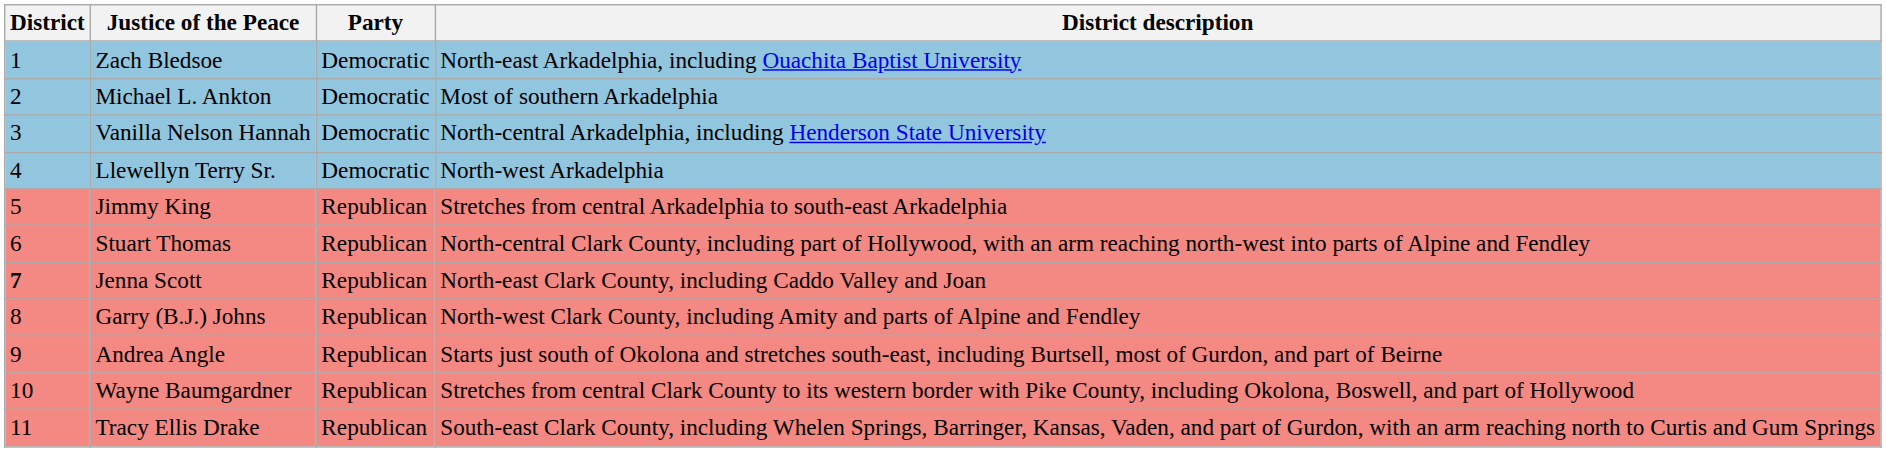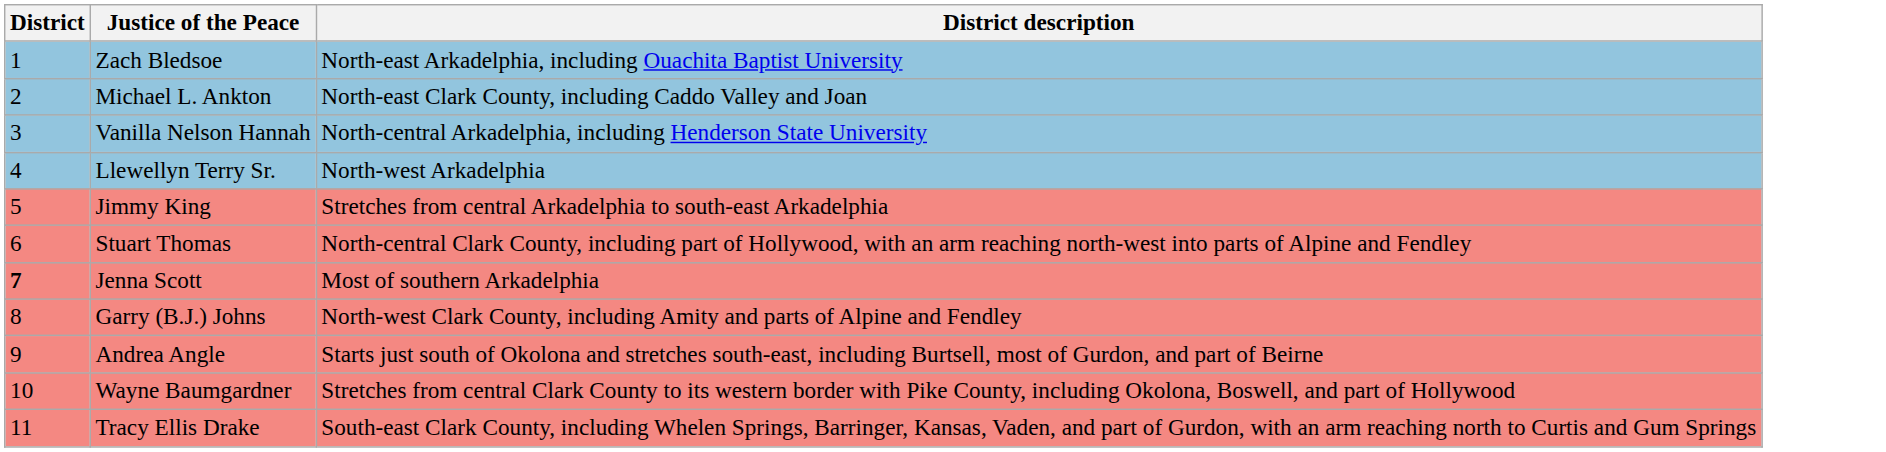- column: (375, 22)
(579, 96) Most of southern Arkadelphia -> (594, 96) North-east Clark County, including Caddo Valley and Joan
(713, 280) North-east Clark County, including Caddo Valley and Joan -> (460, 280) Most of southern Arkadelphia
